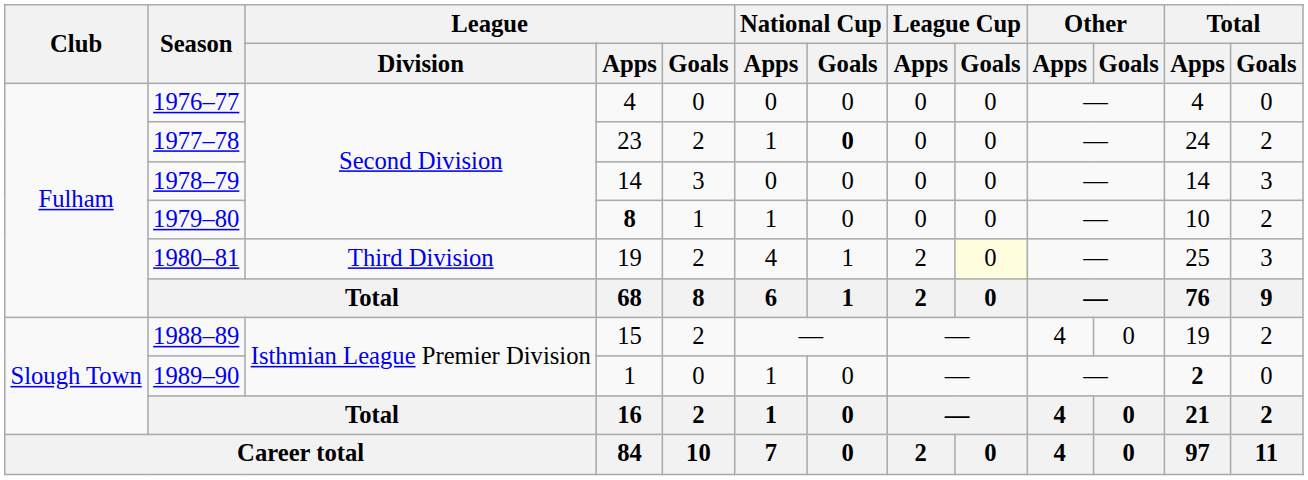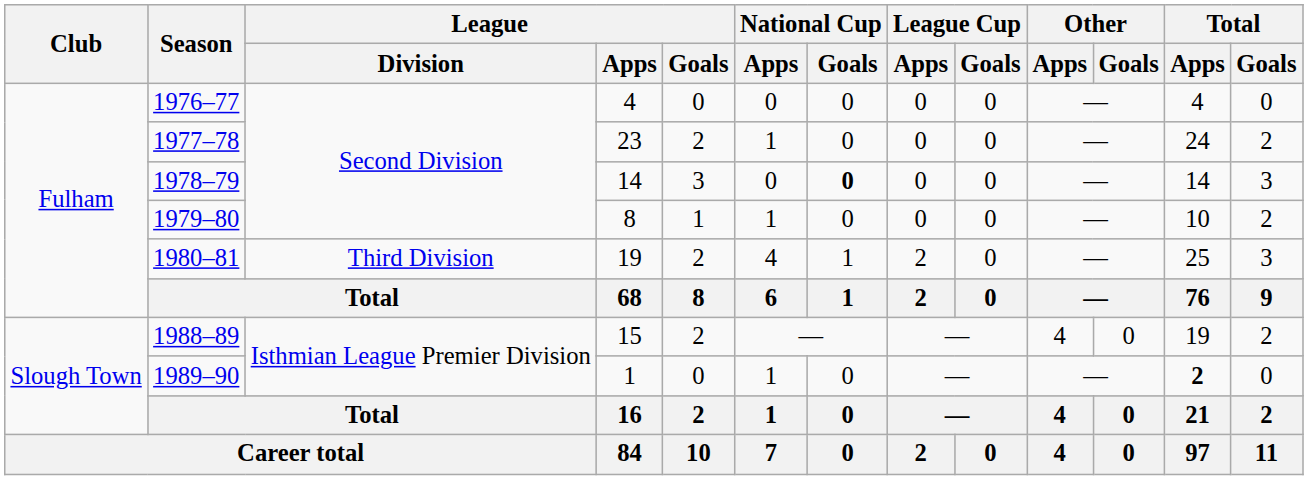(848, 141) bold -> (848, 141) normal
(848, 180) normal -> (848, 180) bold
(630, 219) bold -> (630, 219) normal
(990, 258) lightyellow background -> (990, 258) no background
